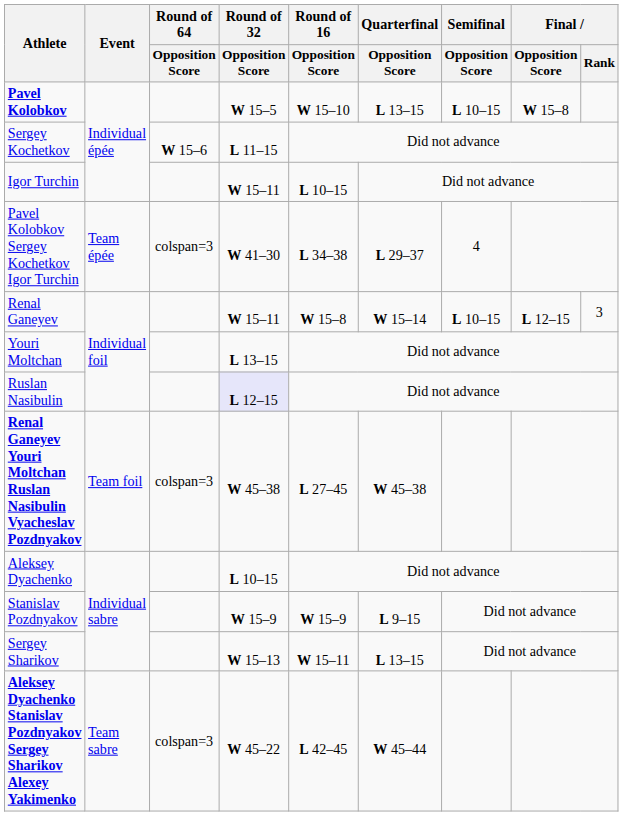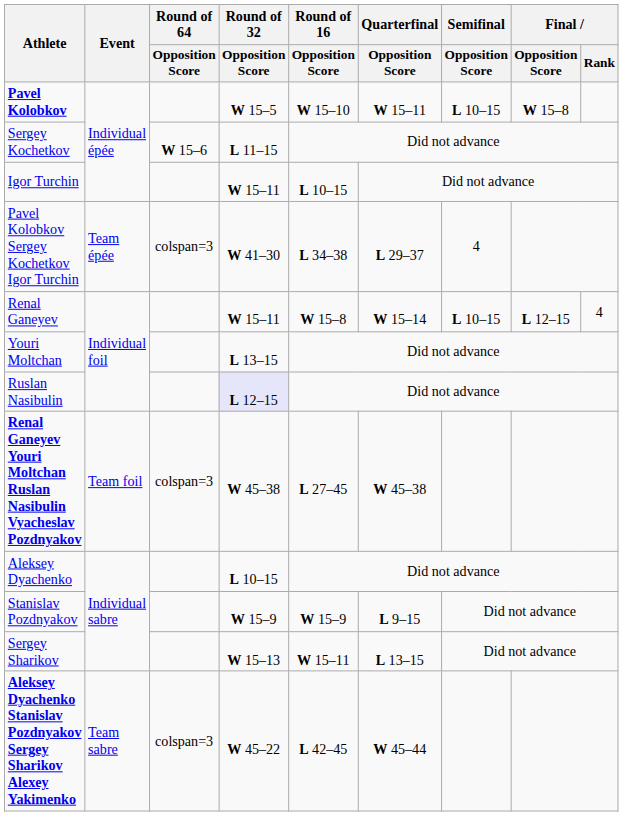(400, 110) L 13–15 -> (400, 110) W 15–11
(599, 312) 3 -> (599, 312) 4
